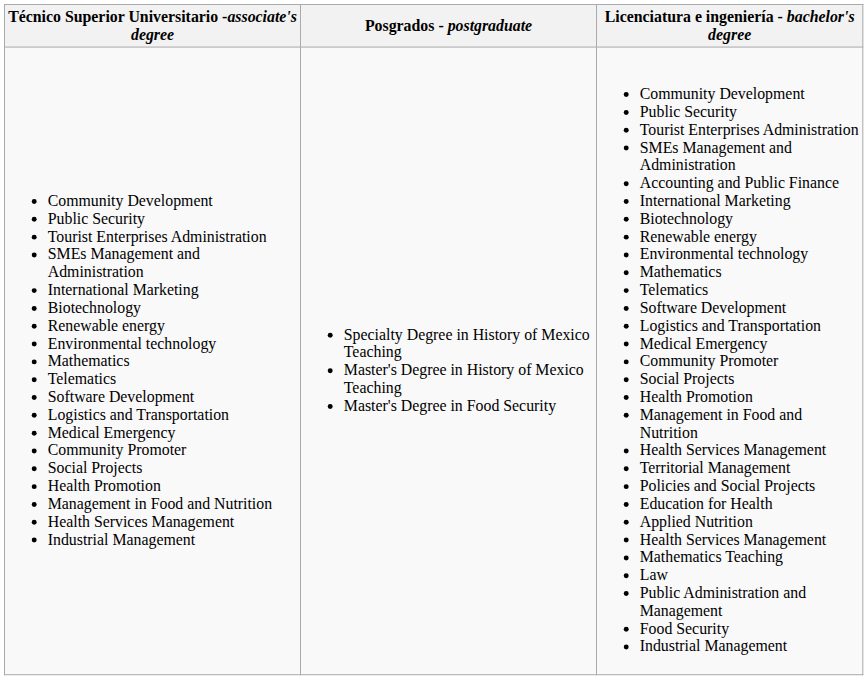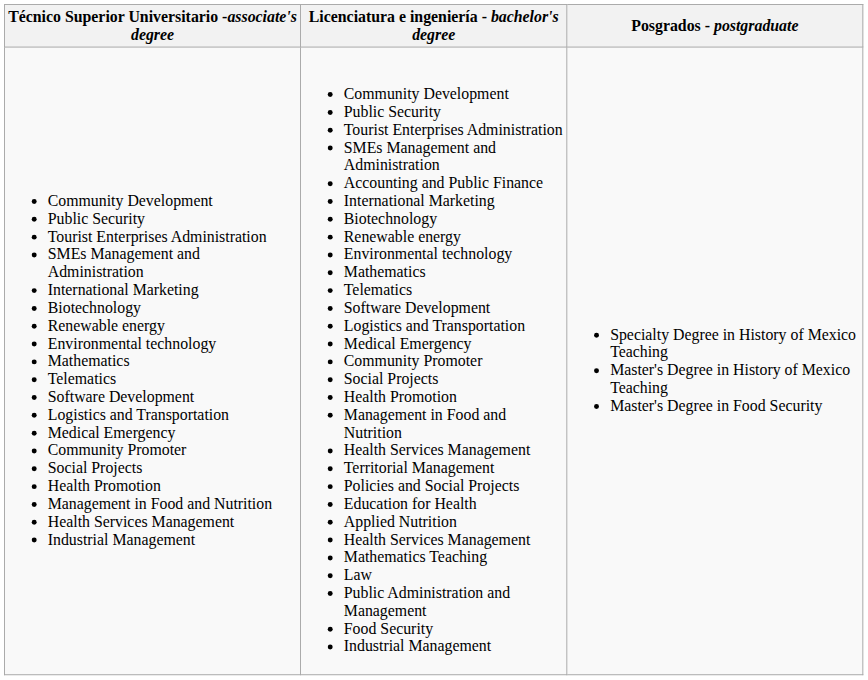columns swapped: (730, 25) <-> (449, 25)
